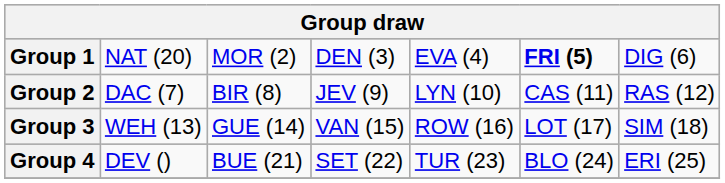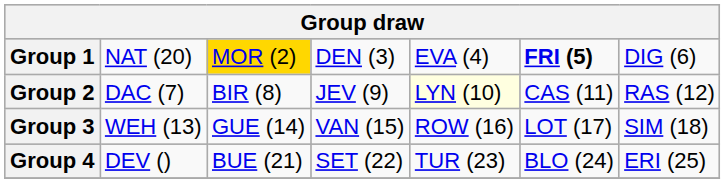(254, 56) no background -> (254, 56) gold background
(458, 91) no background -> (458, 91) lightyellow background
